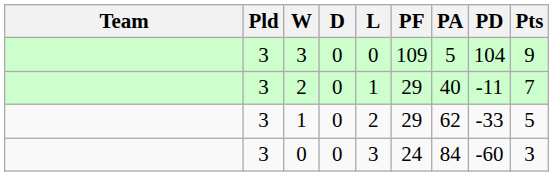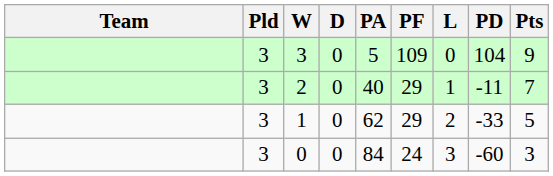columns swapped: (373, 21) <-> (450, 21)
